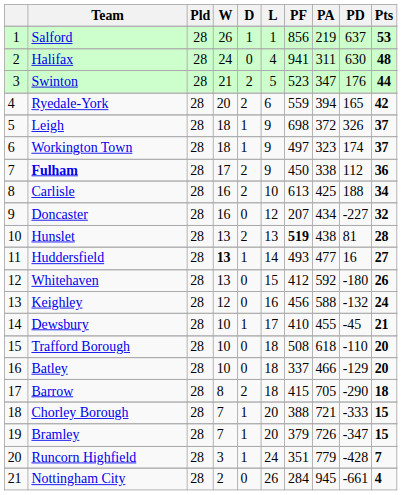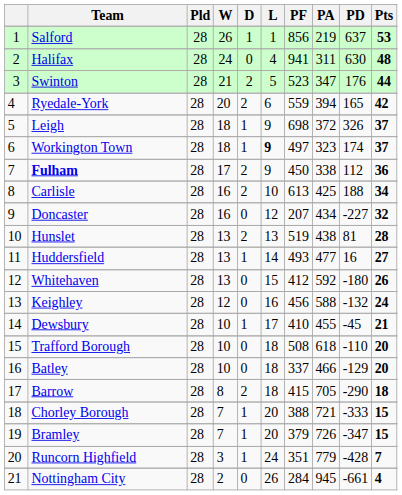(268, 147) normal -> (268, 147) bold
(299, 236) bold -> (299, 236) normal
(224, 258) bold -> (224, 258) normal
